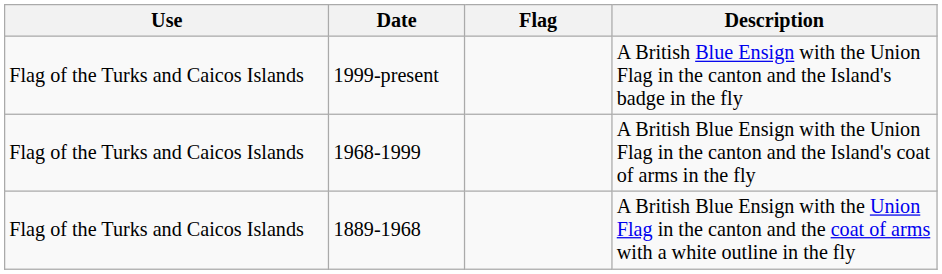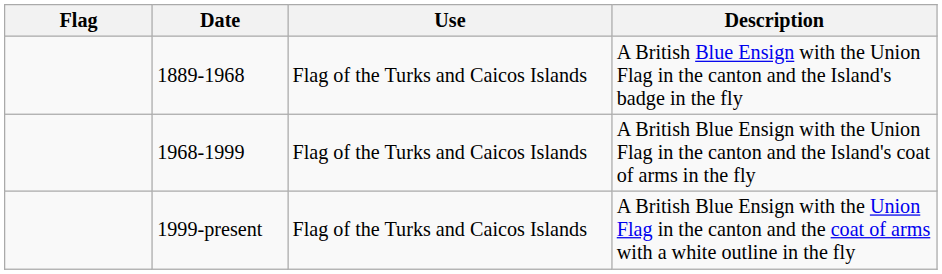columns swapped: (538, 20) <-> (167, 20)
(386, 75) 1999-present -> (201, 75) 1889-1968
(377, 229) 1889-1968 -> (210, 229) 1999-present
